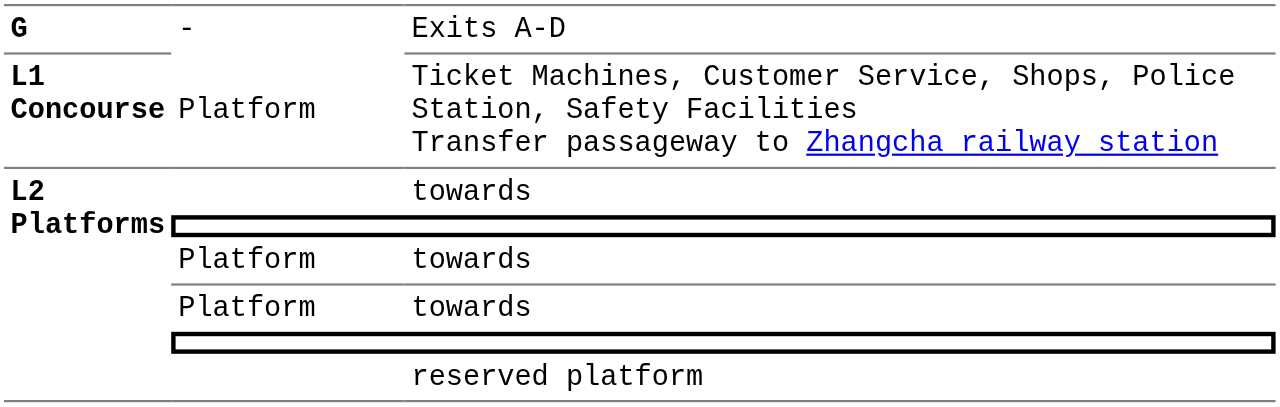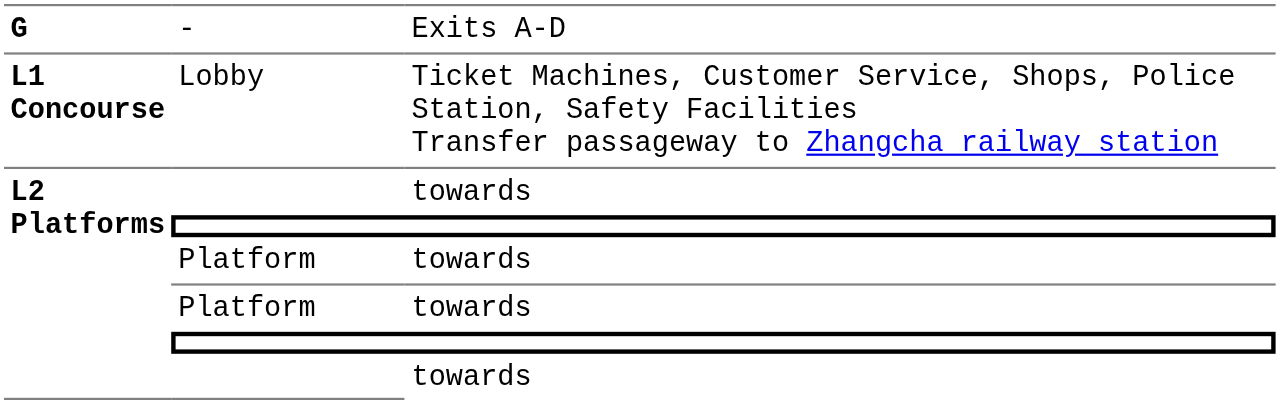(247, 110) Platform -> (221, 78) Lobby
(557, 377) reserved platform -> (472, 377) towards
